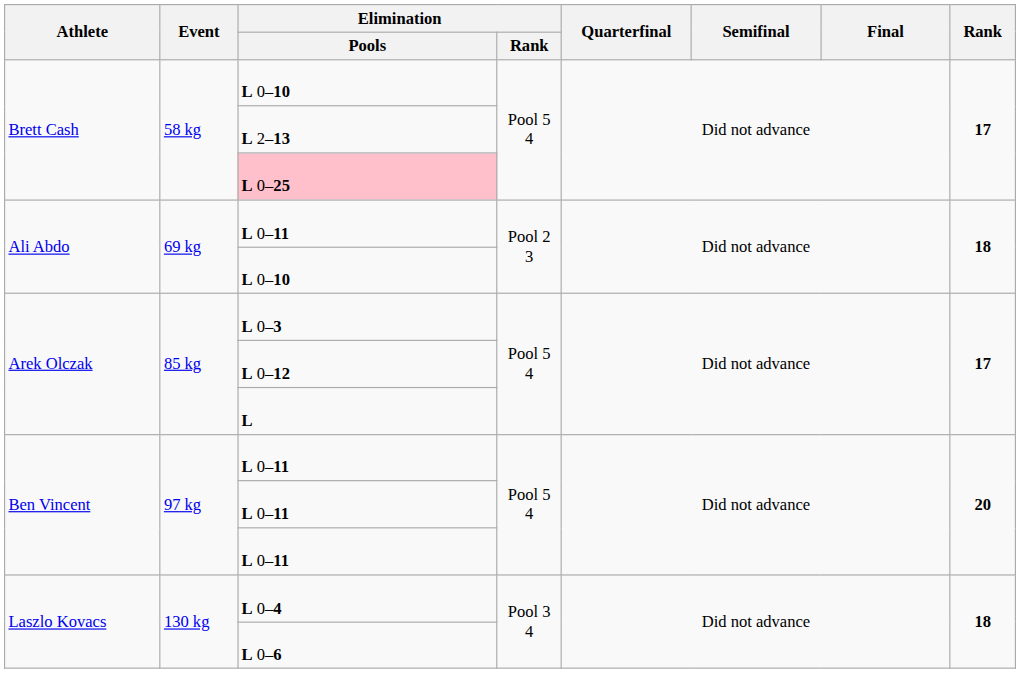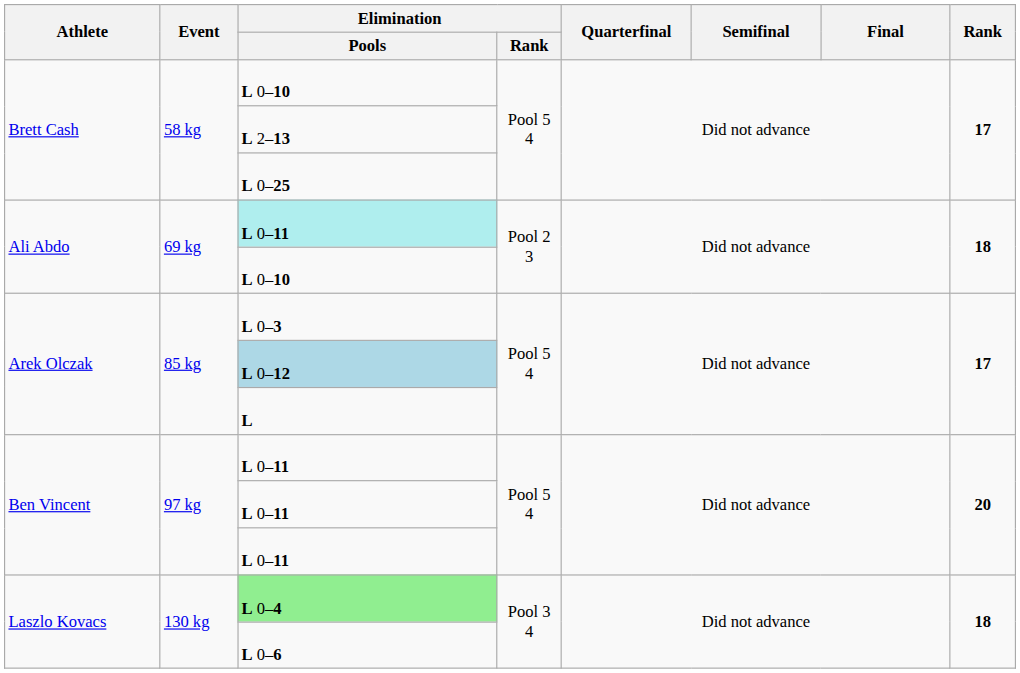(266, 186) pink background -> (266, 186) no background
(265, 233) no background -> (265, 233) paleturquoise background
(266, 373) no background -> (266, 373) lightblue background
(262, 608) no background -> (262, 608) lightgreen background
